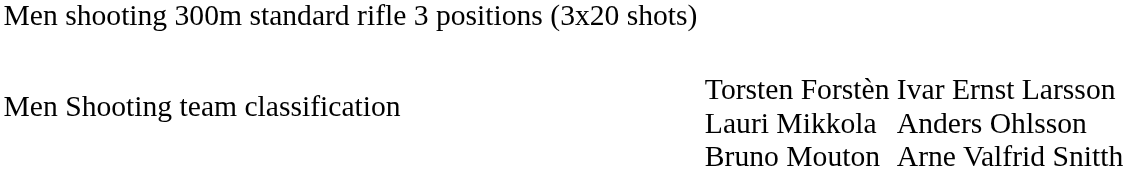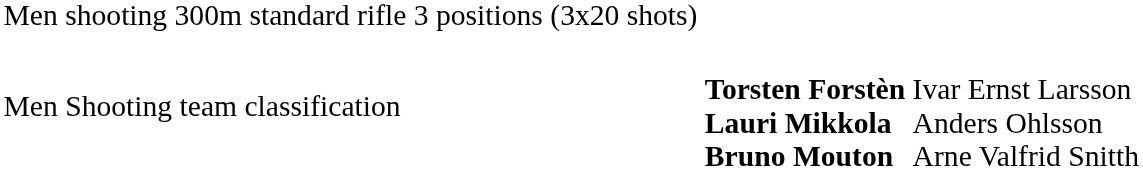(797, 123) normal -> (805, 123) bold
